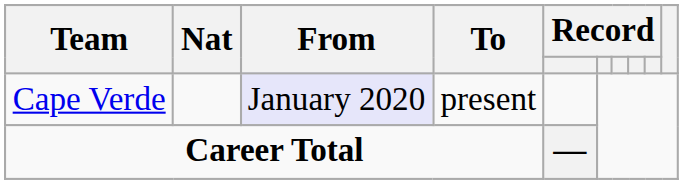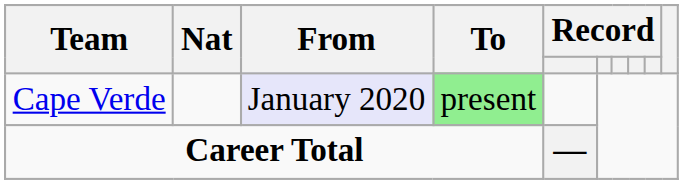(488, 98) no background -> (488, 98) lightgreen background
